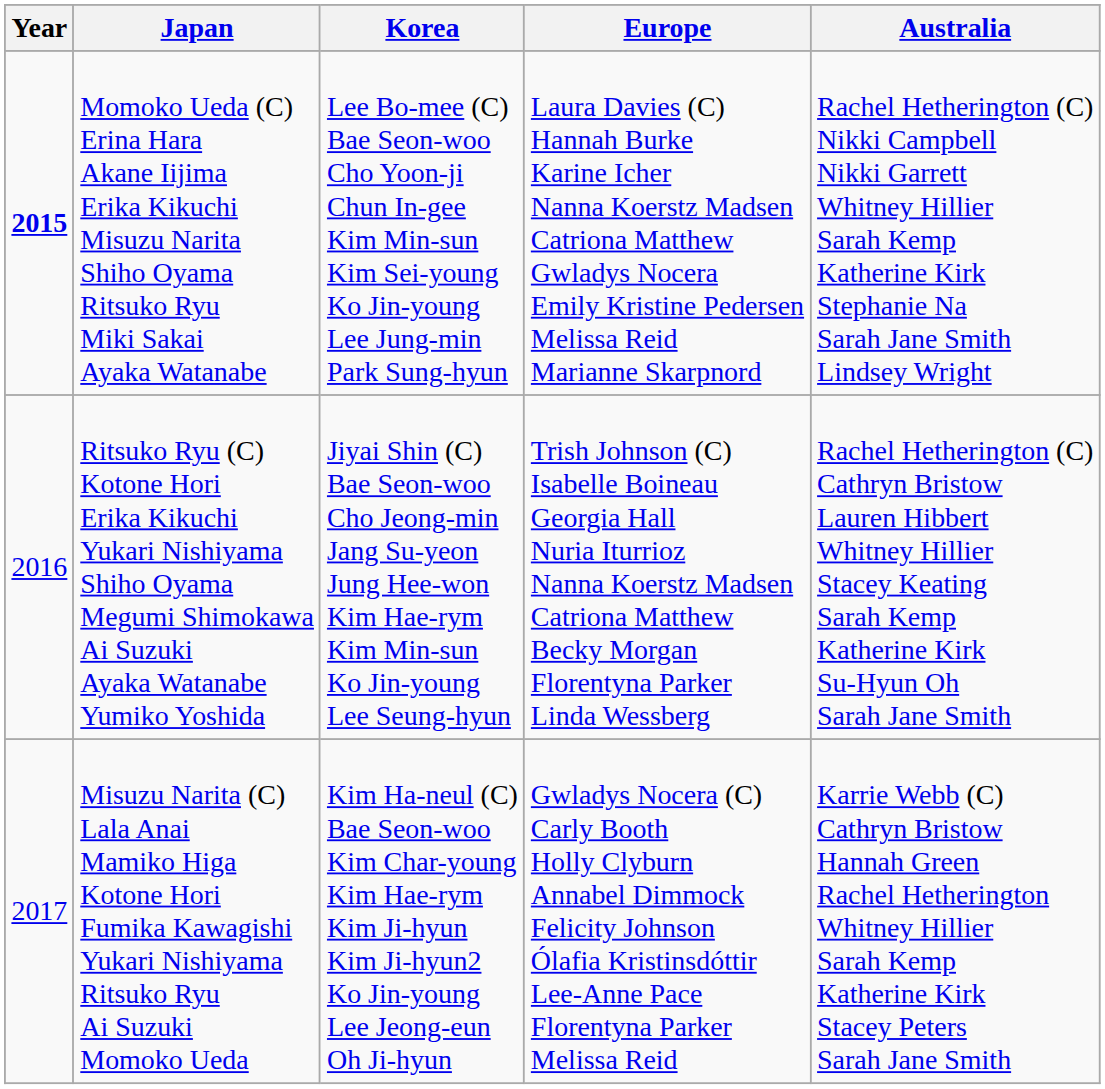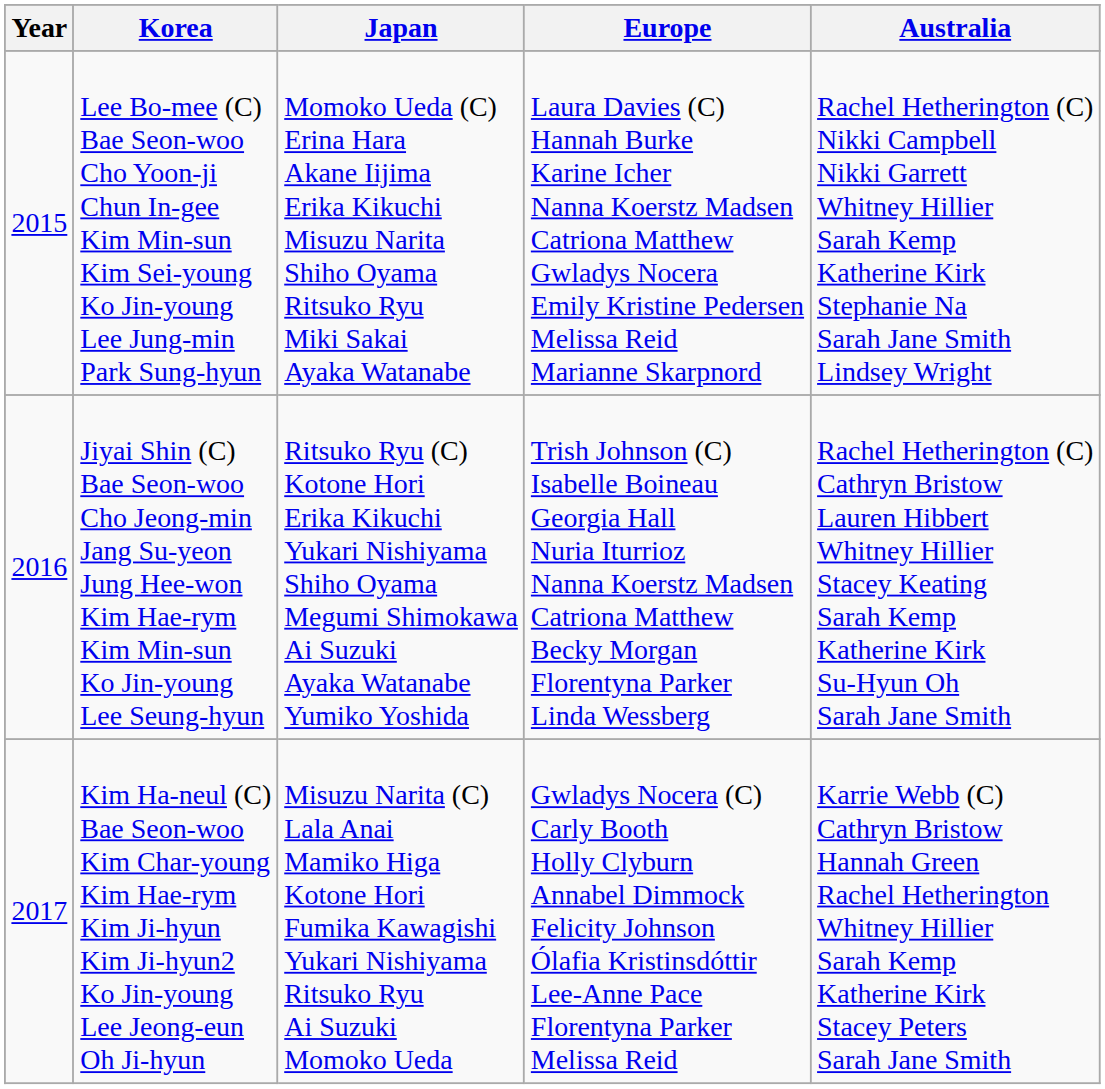columns swapped: (197, 27) <-> (422, 27)
(39, 222) bold -> (39, 222) normal
